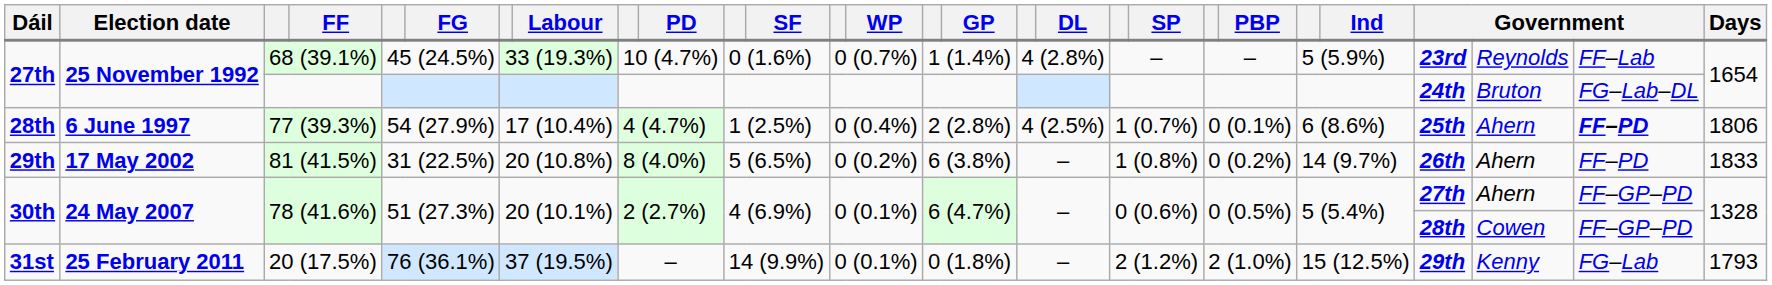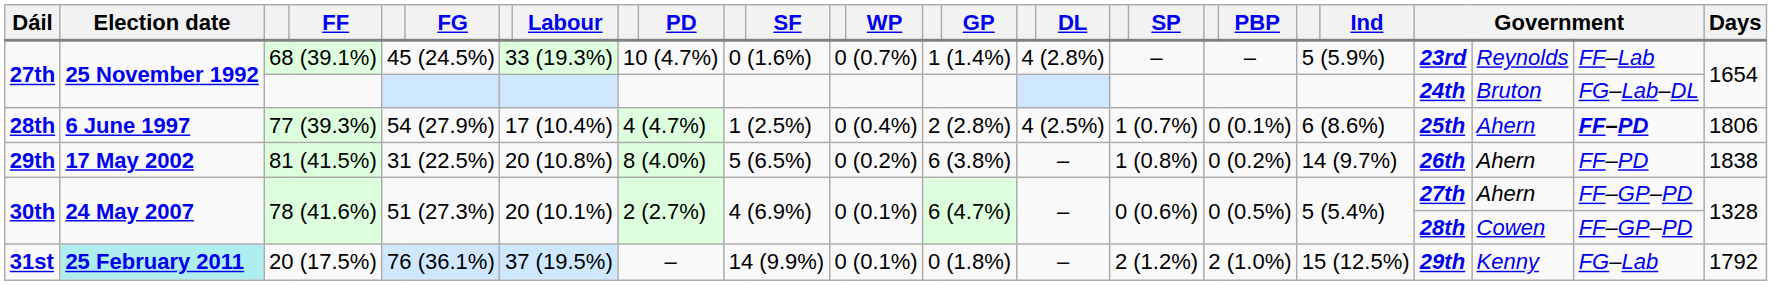(1733, 160) 1833 -> (1733, 160) 1838
(155, 262) no background -> (155, 262) paleturquoise background
(1733, 262) 1793 -> (1733, 262) 1792
